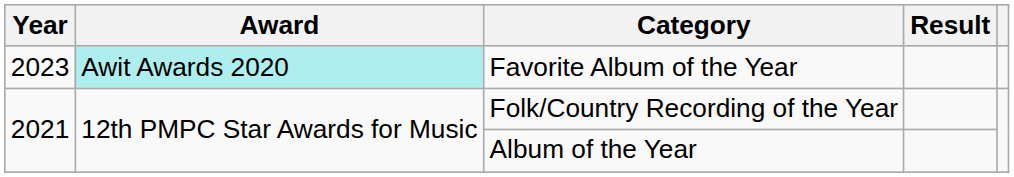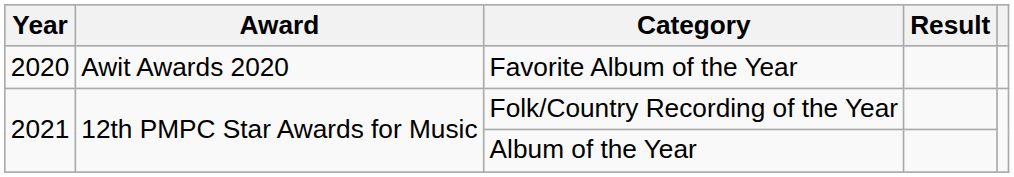(40, 66) 2023 -> (40, 66) 2020
(185, 66) paleturquoise background -> (185, 66) no background
